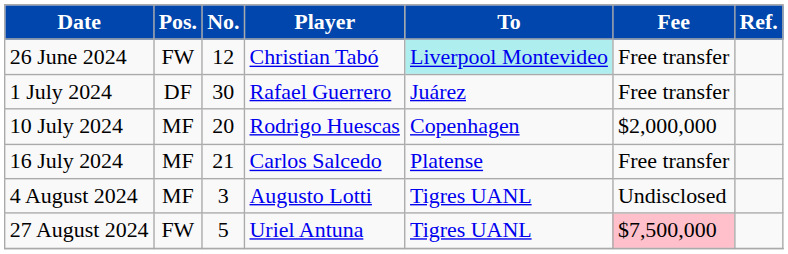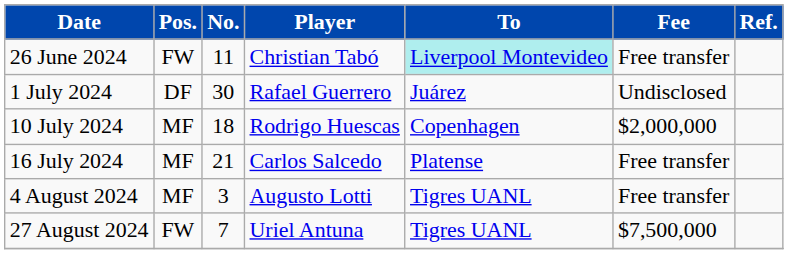(223, 56) 12 -> (223, 56) 11
(674, 91) Free transfer -> (672, 91) Undisclosed
(223, 126) 20 -> (223, 126) 18
(672, 195) Undisclosed -> (674, 195) Free transfer
(223, 230) 5 -> (223, 230) 7
(667, 230) pink background -> (667, 230) no background
